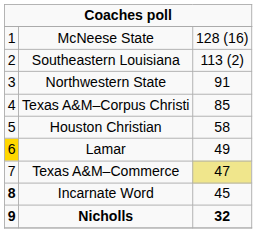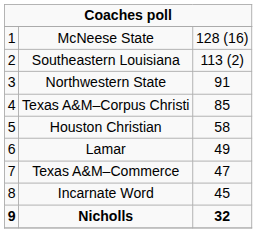(12, 149) gold background -> (12, 149) no background
(222, 171) khaki background -> (222, 171) no background
(12, 194) bold -> (12, 194) normal
